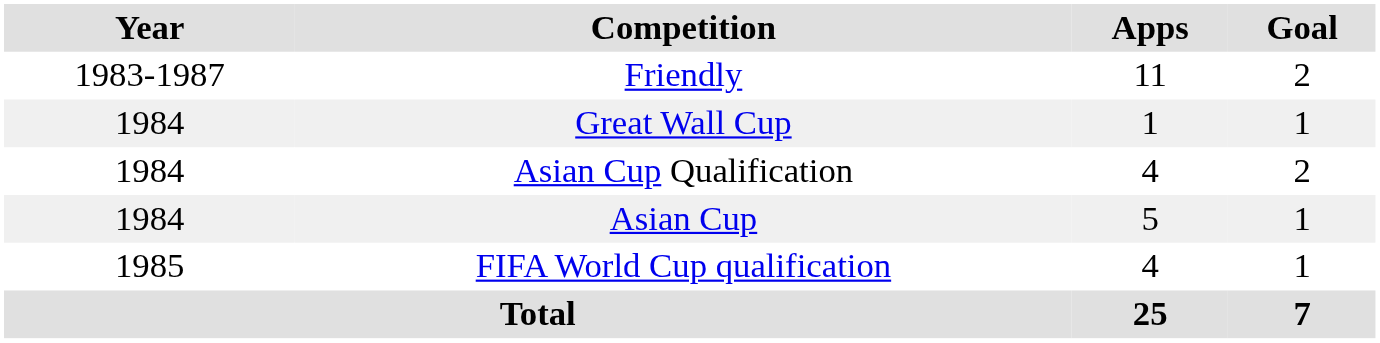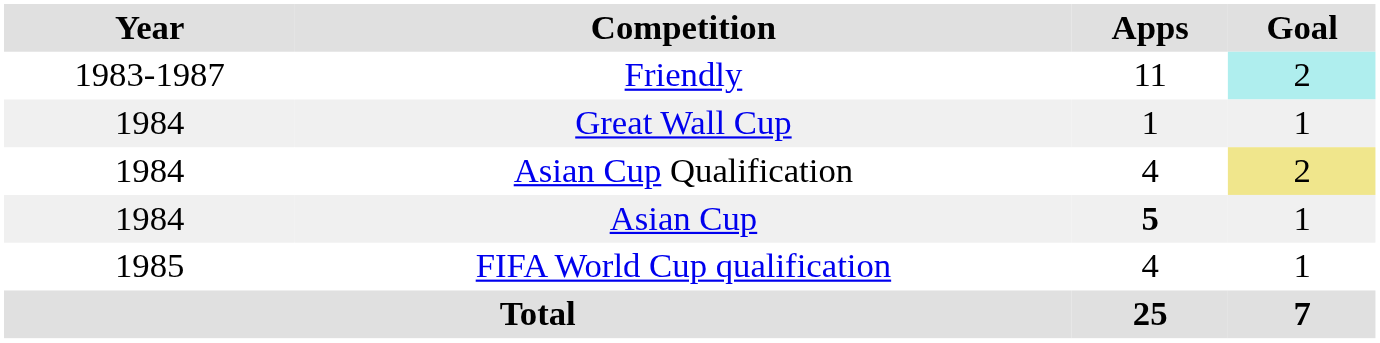(1302, 75) no background -> (1302, 75) paleturquoise background
(1302, 170) no background -> (1302, 170) khaki background
(1150, 218) normal -> (1150, 218) bold
